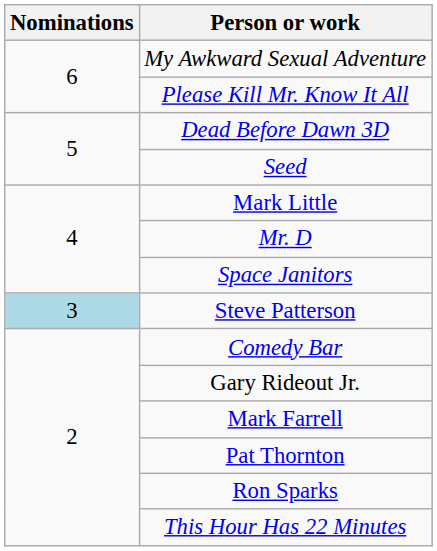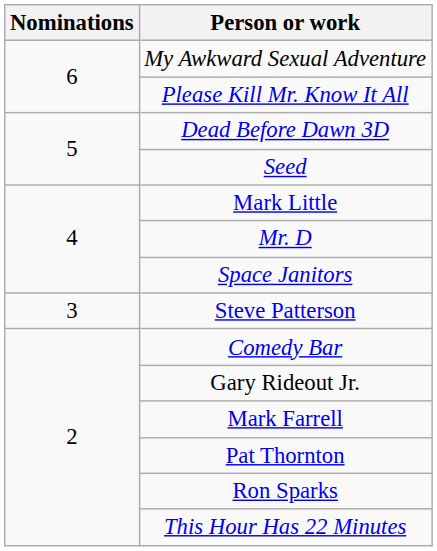(72, 310) lightblue background -> (72, 310) no background
